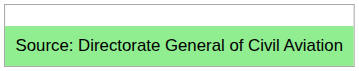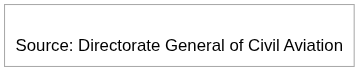(179, 45) lightgreen background -> (179, 45) no background
